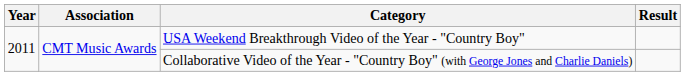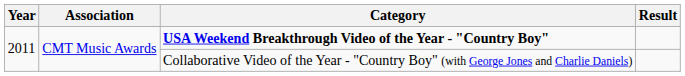(344, 37) normal -> (356, 37) bold
